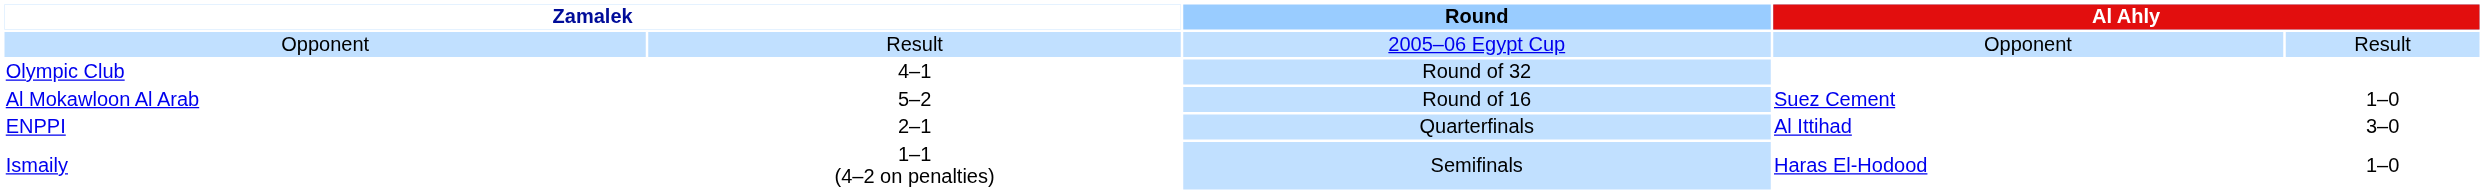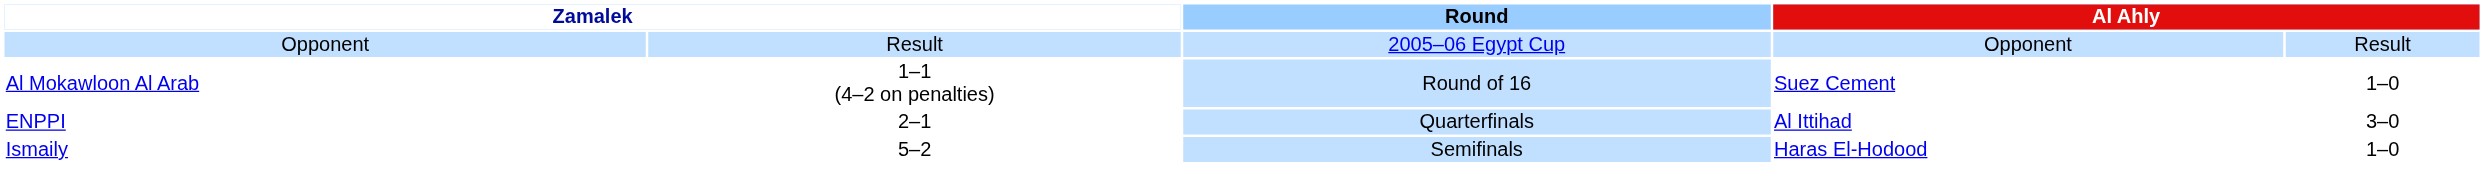- row: (65, 71)
(915, 99) 5–2 -> (915, 83) 1–1 (4–2 on penalties)
(915, 165) 1–1 (4–2 on penalties) -> (915, 149) 5–2
